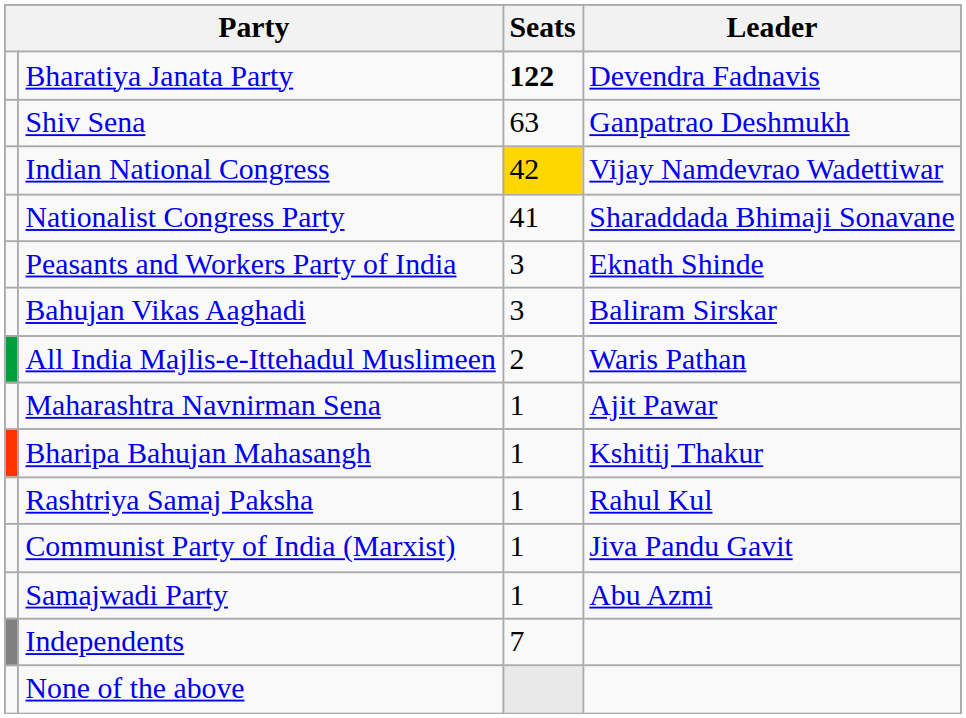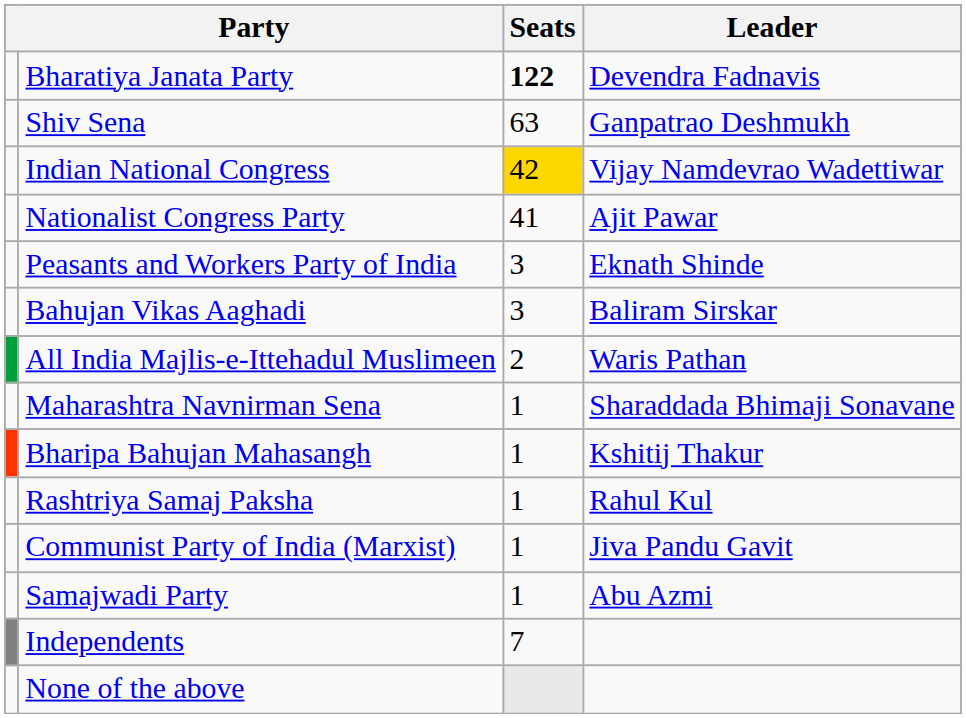(772, 216) Sharaddada Bhimaji Sonavane -> (653, 216) Ajit Pawar
(653, 405) Ajit Pawar -> (772, 405) Sharaddada Bhimaji Sonavane
